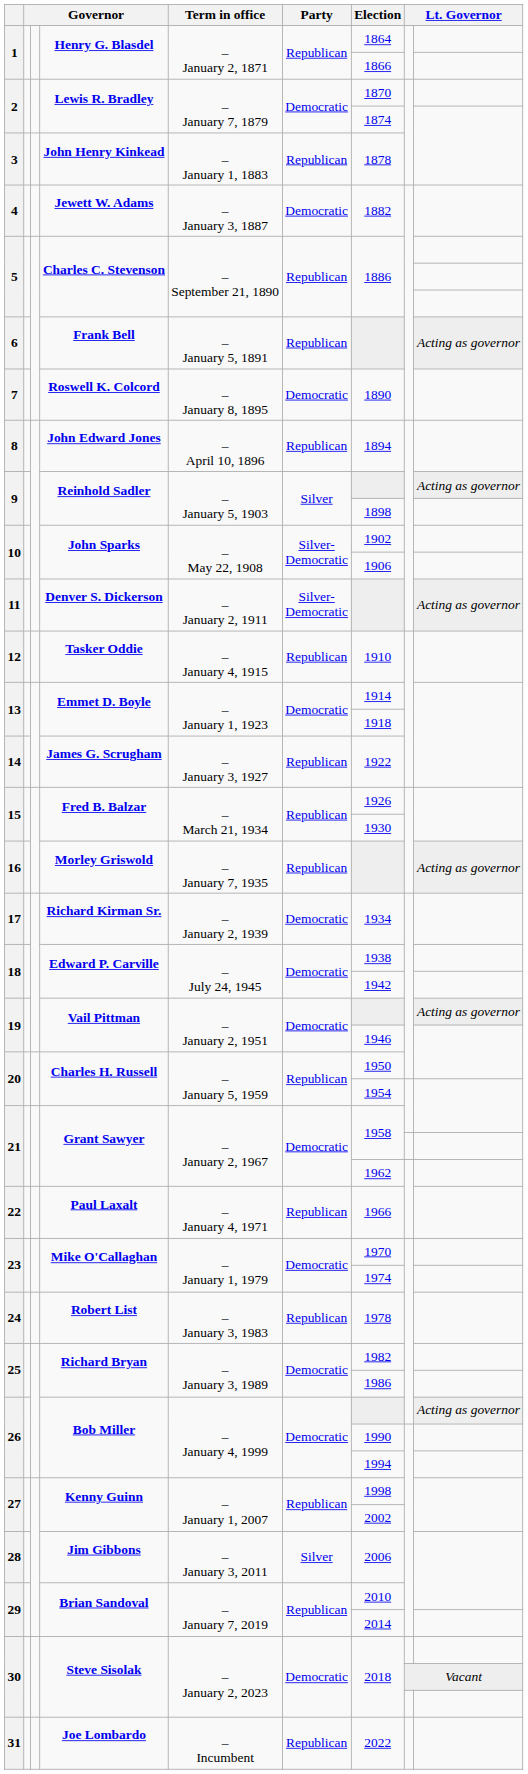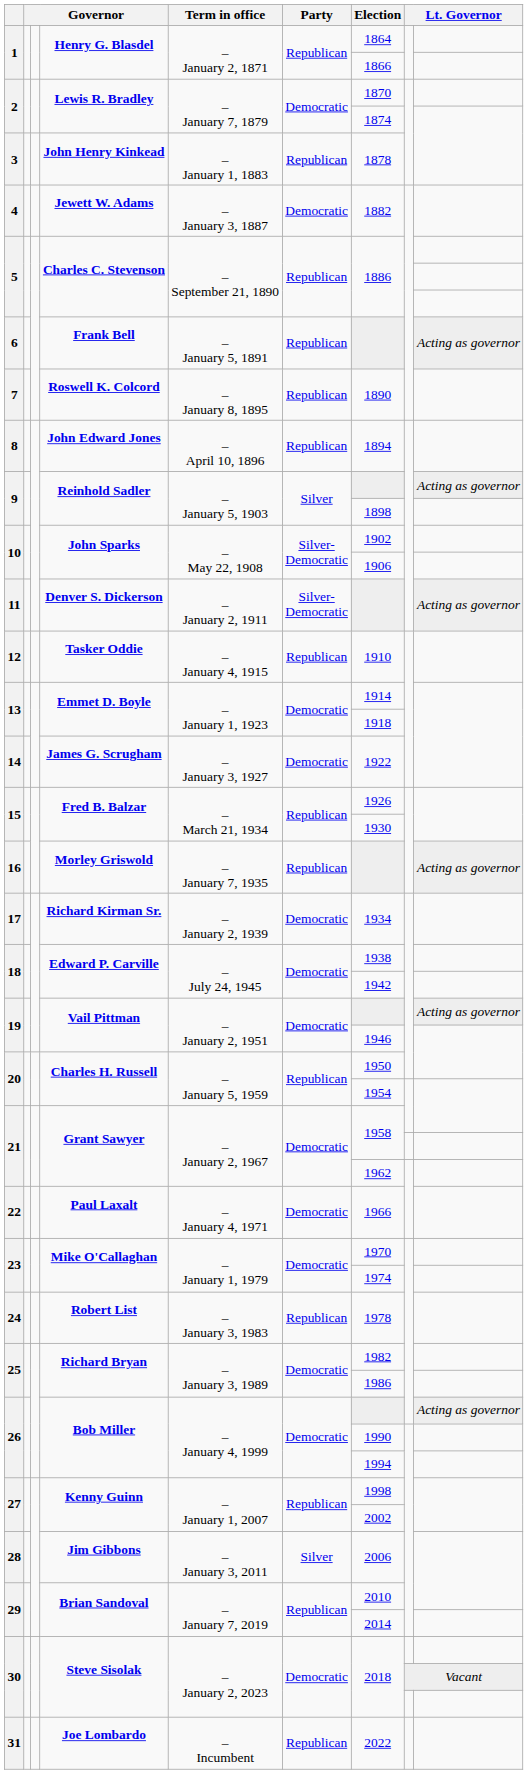(317, 394) Democratic -> (317, 394) Republican
(317, 761) Republican -> (317, 761) Democratic
(317, 1212) Republican -> (317, 1212) Democratic
